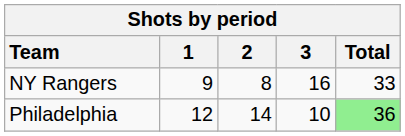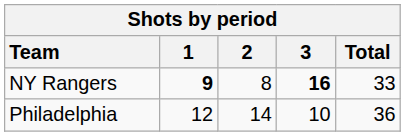(208, 83) normal -> (208, 83) bold
(319, 83) normal -> (319, 83) bold
(385, 114) lightgreen background -> (385, 114) no background
